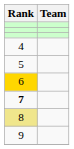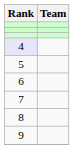(21, 46) no background -> (21, 46) lavender background
(21, 82) gold background -> (21, 82) no background
(21, 99) bold -> (21, 99) normal
(21, 117) khaki background -> (21, 117) no background
